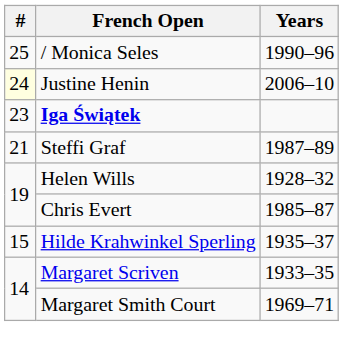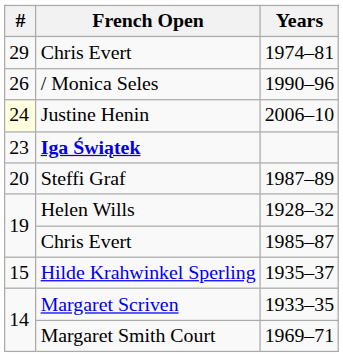+ row: (86, 52)
(19, 52) 25 -> (19, 84) 26
(19, 146) 21 -> (19, 178) 20
